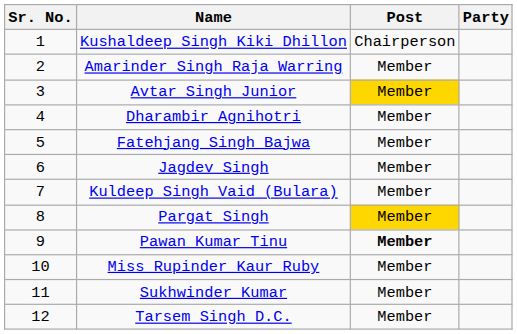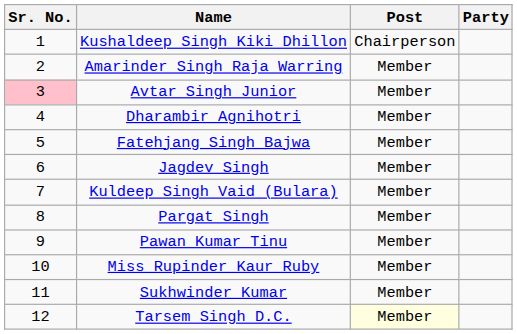(40, 92) no background -> (40, 92) pink background
(405, 92) gold background -> (405, 92) no background
(405, 217) gold background -> (405, 217) no background
(405, 242) bold -> (405, 242) normal
(405, 317) no background -> (405, 317) lightyellow background
